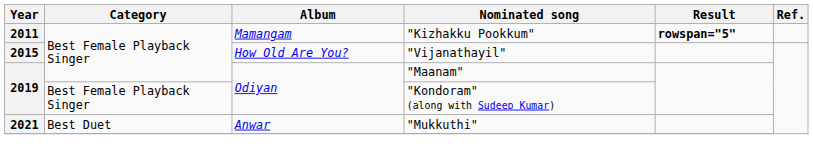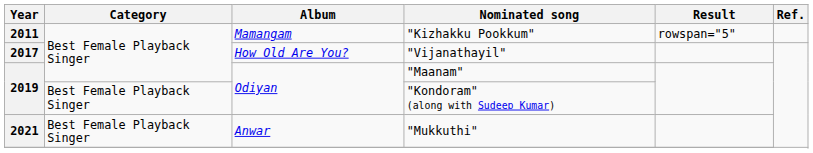(697, 33) bold -> (697, 33) normal
(24, 53) 2015 -> (24, 53) 2017
(79, 124) Best Duet -> (118, 131) Best Female Playback Singer
